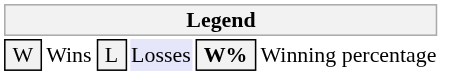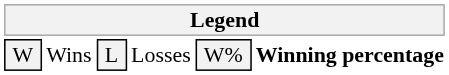(161, 54) lavender background -> (161, 54) no background
(226, 54) bold -> (223, 54) normal
(348, 54) normal -> (350, 54) bold
